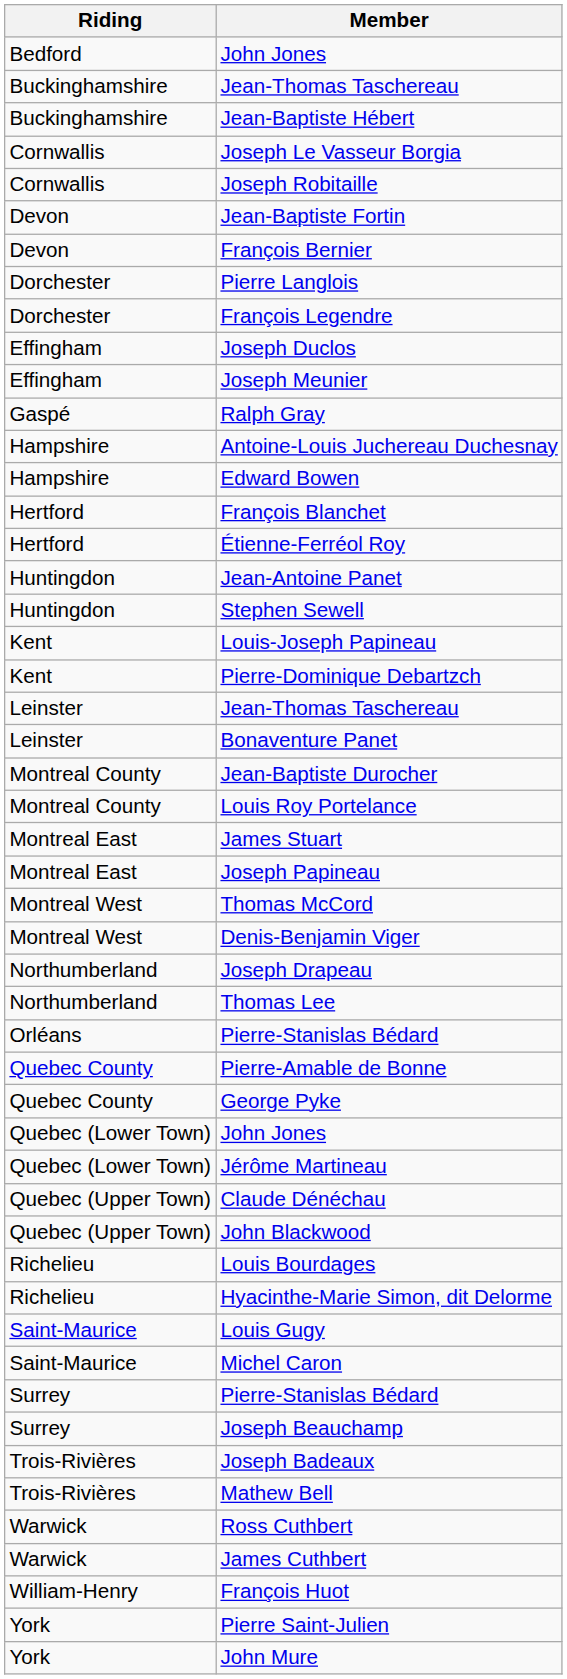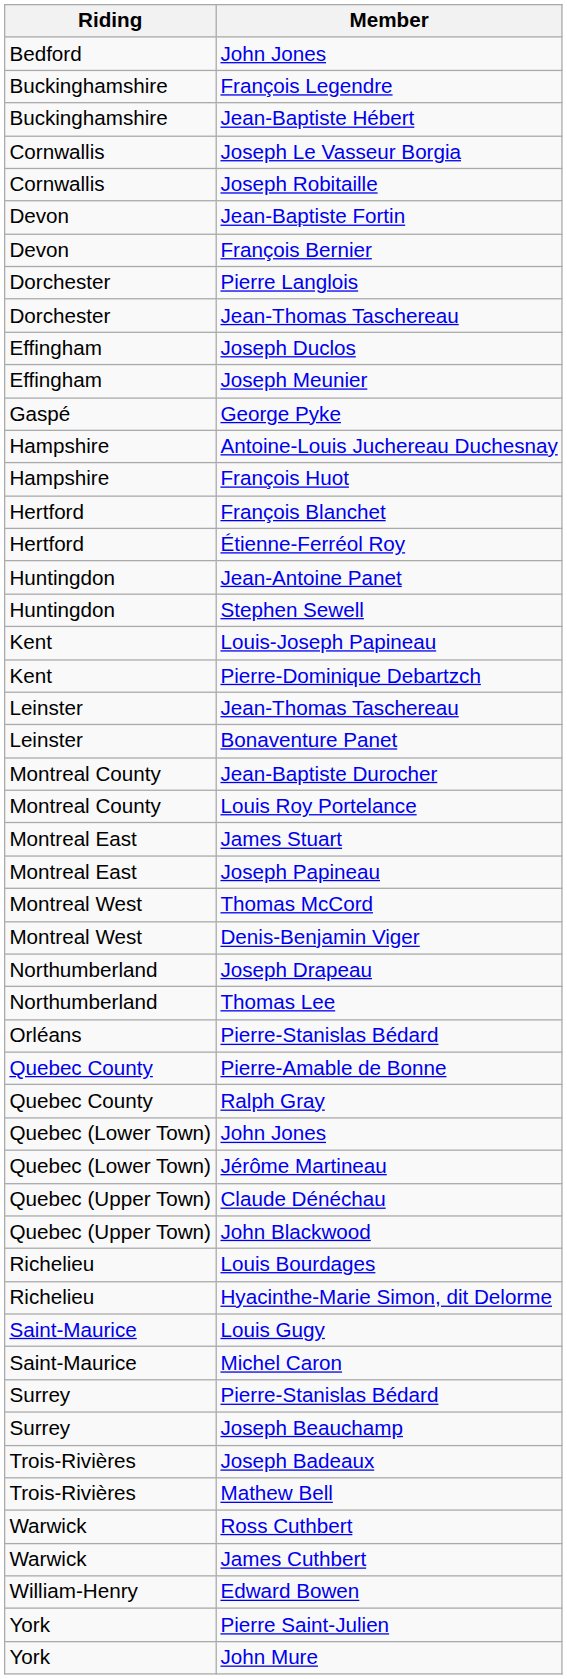(340, 86) Jean-Thomas Taschereau -> (307, 86) François Legendre
(307, 315) François Legendre -> (340, 315) Jean-Thomas Taschereau
(273, 413) Ralph Gray -> (281, 413) George Pyke
(290, 479) Edward Bowen -> (285, 479) François Huot
(281, 1101) George Pyke -> (273, 1101) Ralph Gray
(285, 1592) François Huot -> (290, 1592) Edward Bowen
